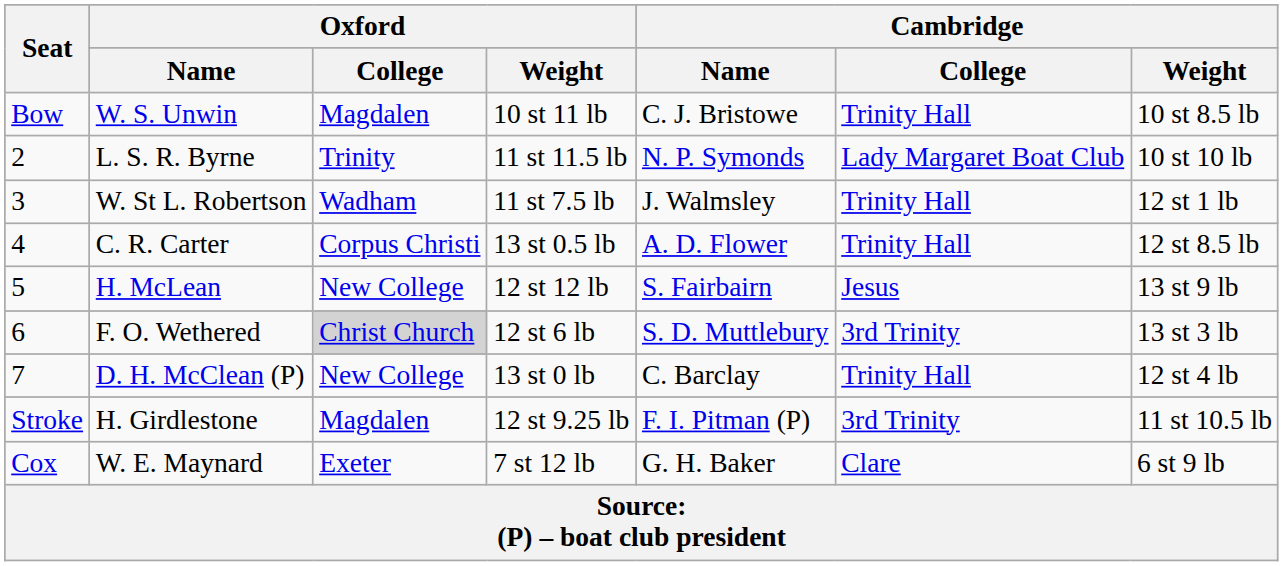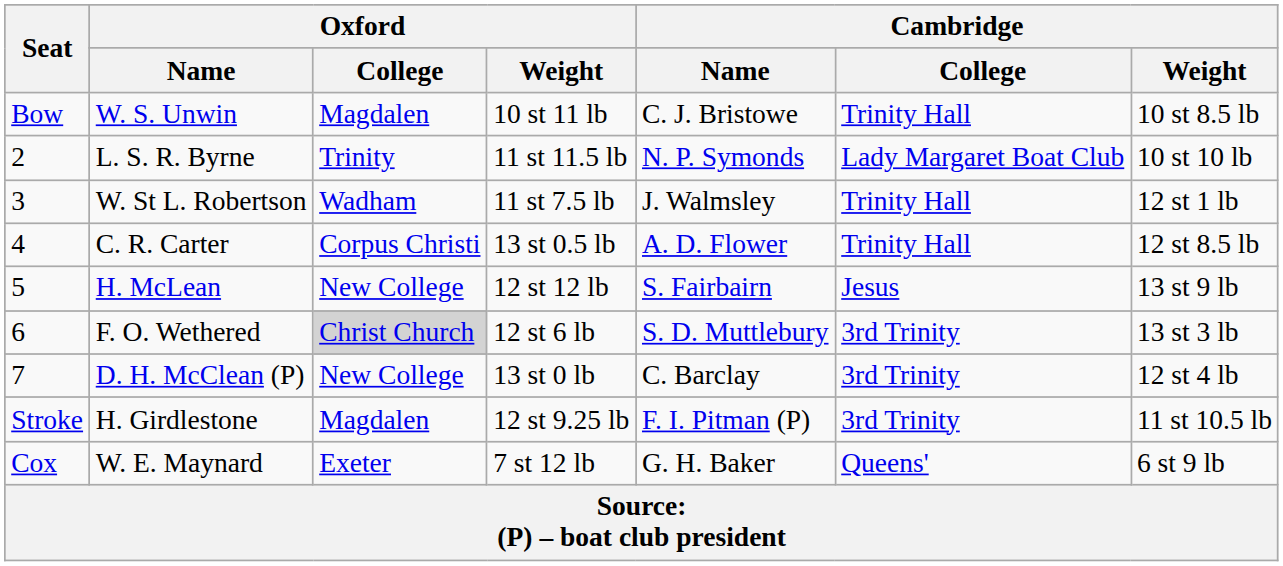(906, 375) Trinity Hall -> (900, 375) 3rd Trinity
(871, 462) Clare -> (885, 462) Queens'
